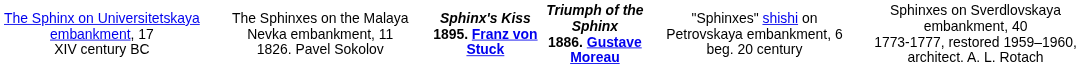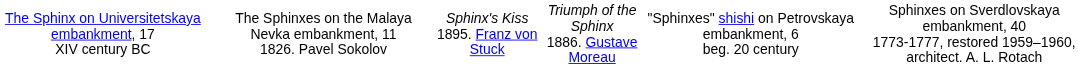(485, 34) bold -> (487, 34) normal
(595, 34) bold -> (592, 34) normal
